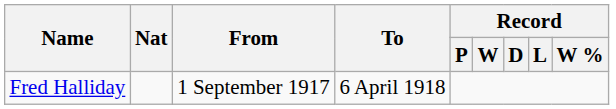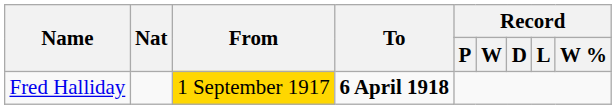(254, 87) no background -> (254, 87) gold background
(392, 87) normal -> (394, 87) bold
